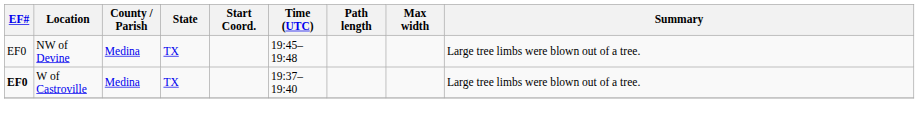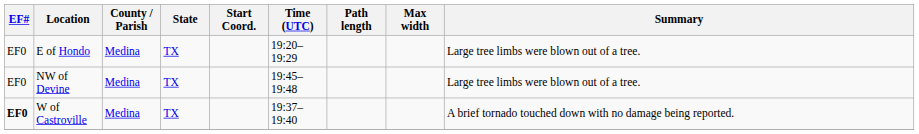+ row: (63, 51)
(544, 82) Large tree limbs were blown out of a tree. -> (591, 113) A brief tornado touched down with no damage being reported.
